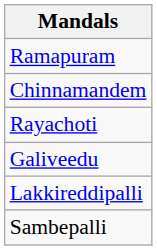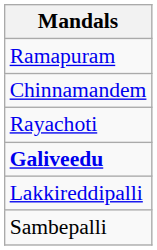(54, 158) normal -> (56, 158) bold
